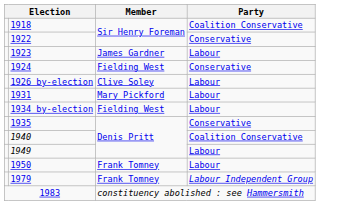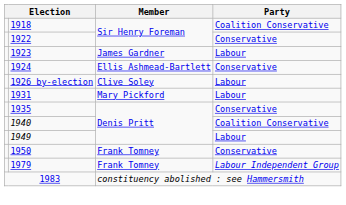(131, 67) Fielding West -> (154, 67) Ellis Ashmead-Bartlett
- row: (52, 109)
(205, 165) Labour -> (246, 151) Conservative
